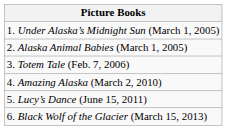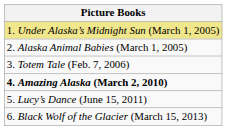(113, 30) no background -> (113, 30) khaki background
(84, 82) normal -> (87, 82) bold
